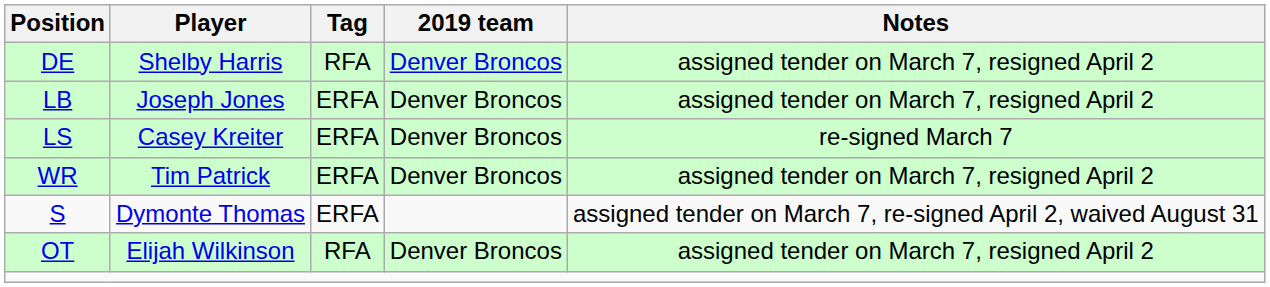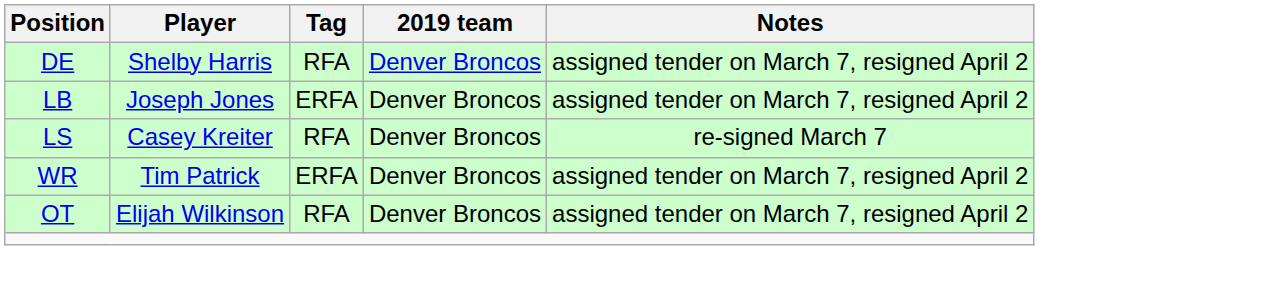(347, 137) ERFA -> (326, 137) RFA
- row: (58, 213)
